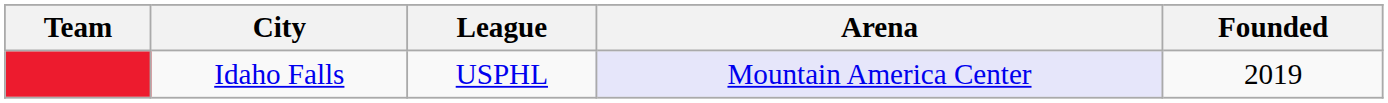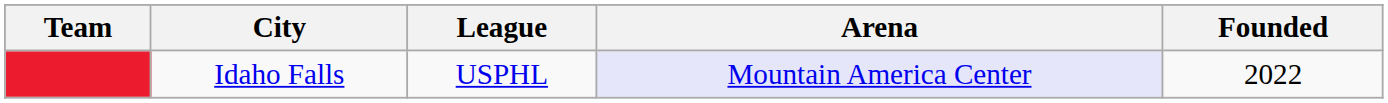(1273, 73) 2019 -> (1273, 73) 2022
